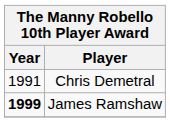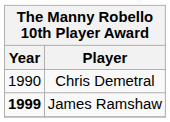(24, 81) 1991 -> (24, 81) 1990
